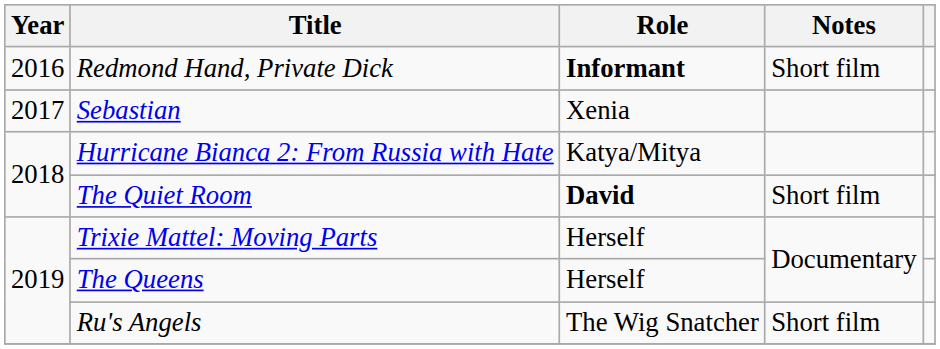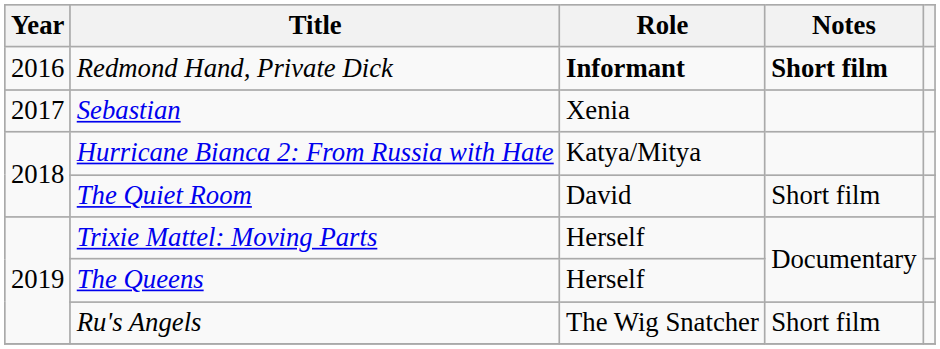(826, 68) normal -> (829, 68) bold
(600, 195) bold -> (599, 195) normal
